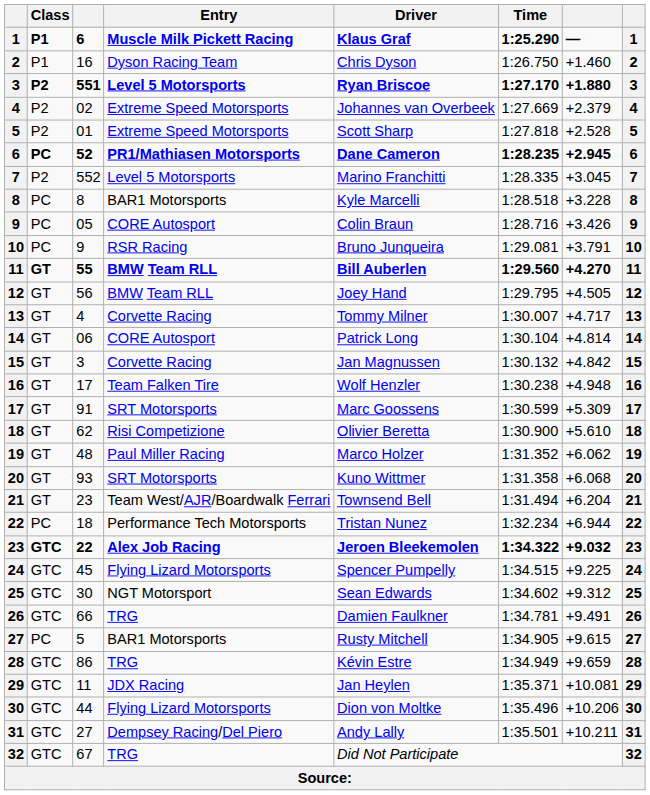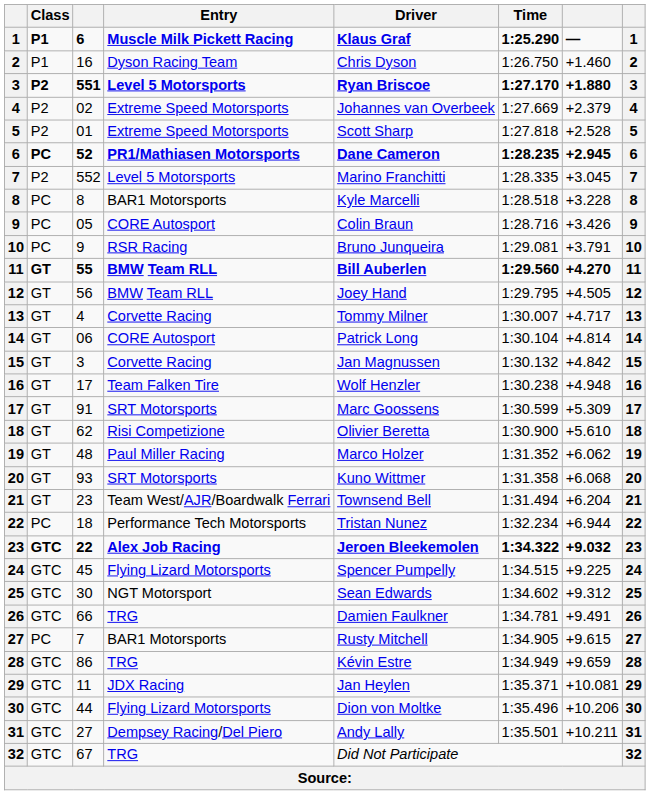(80, 639) 5 -> (80, 639) 7
